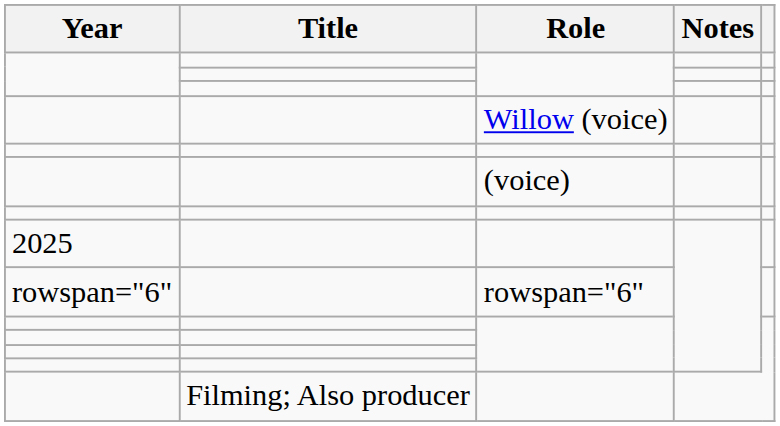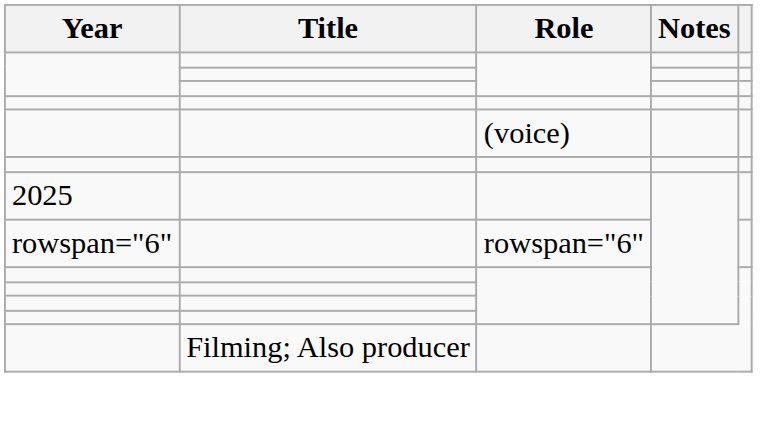- row: (92, 119)
